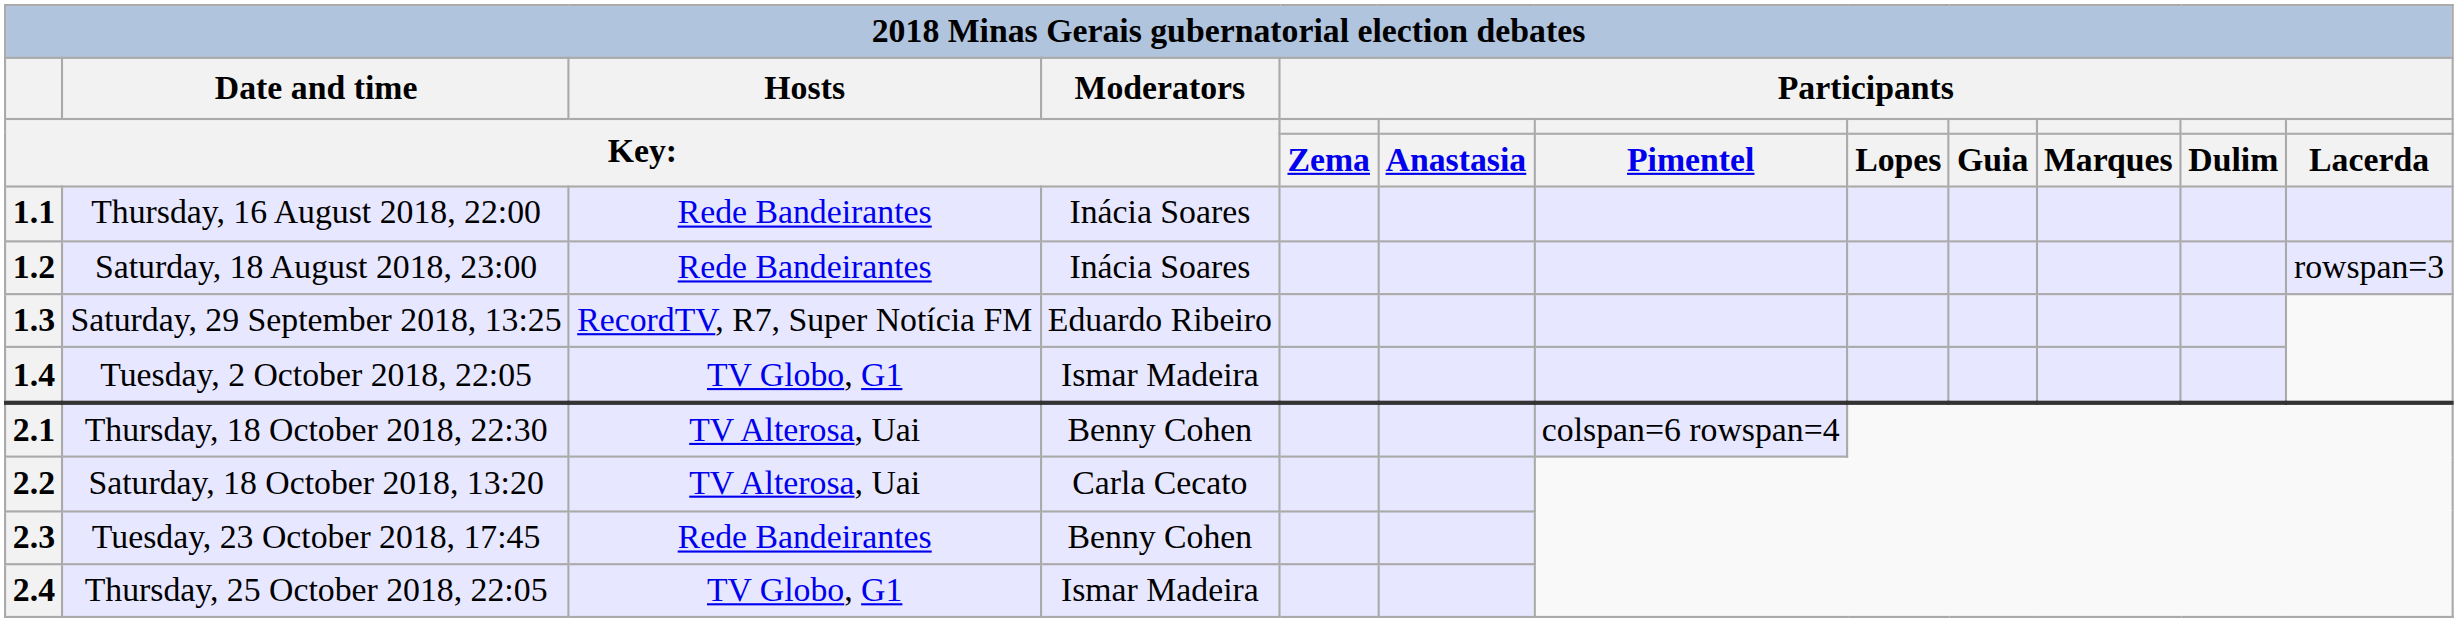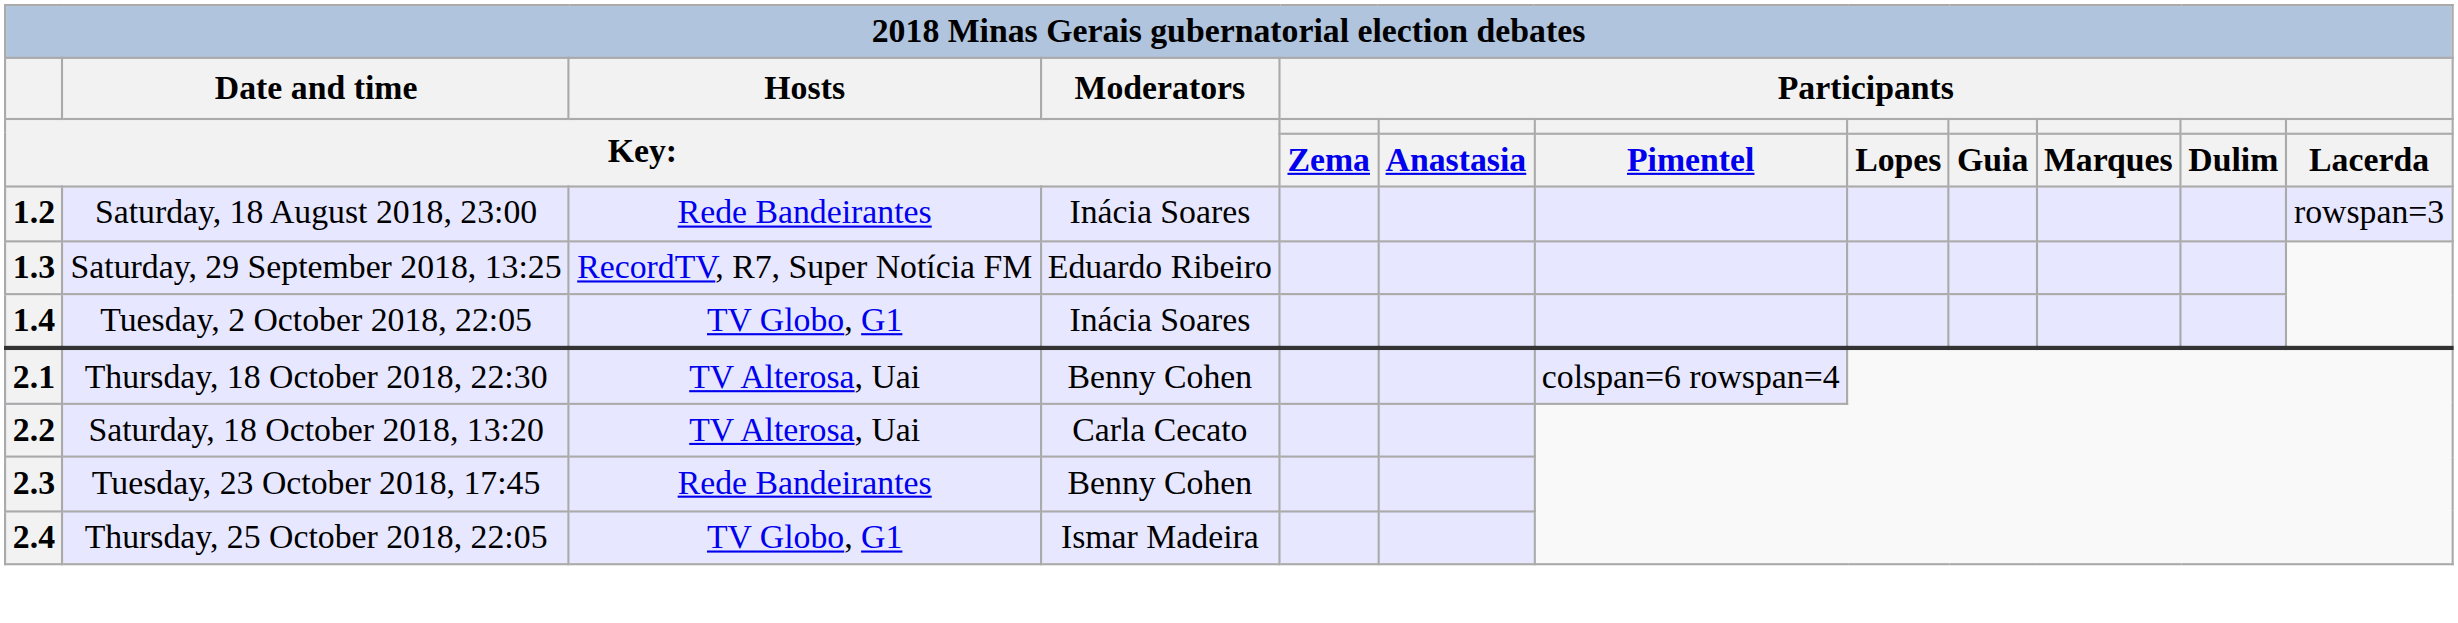- row: (34, 213)
(1160, 373) Ismar Madeira -> (1160, 320) Inácia Soares
